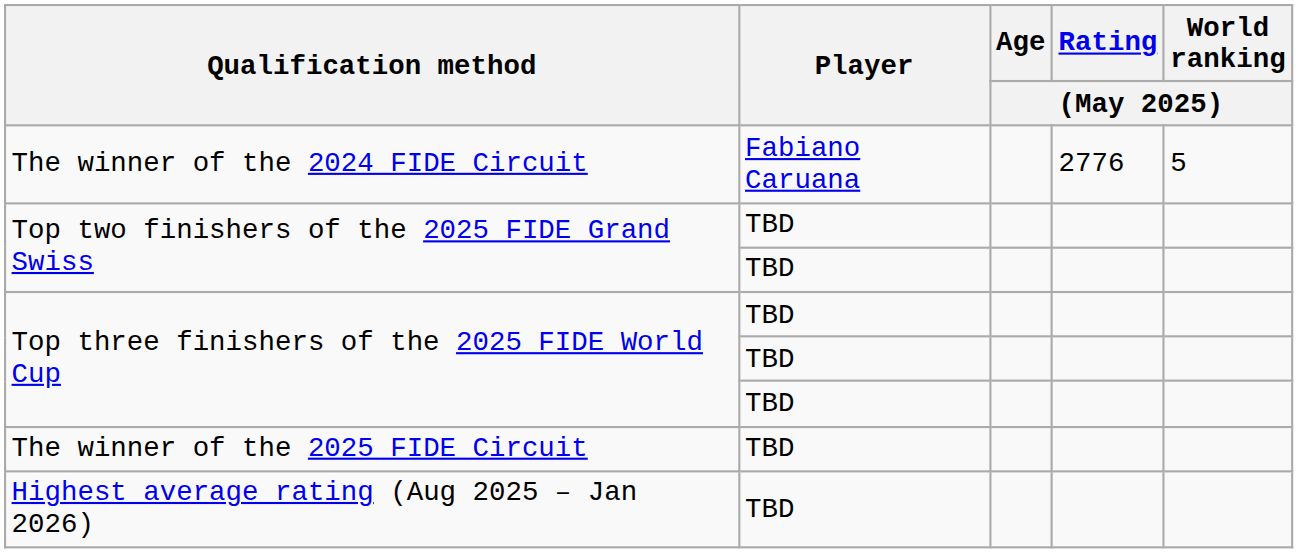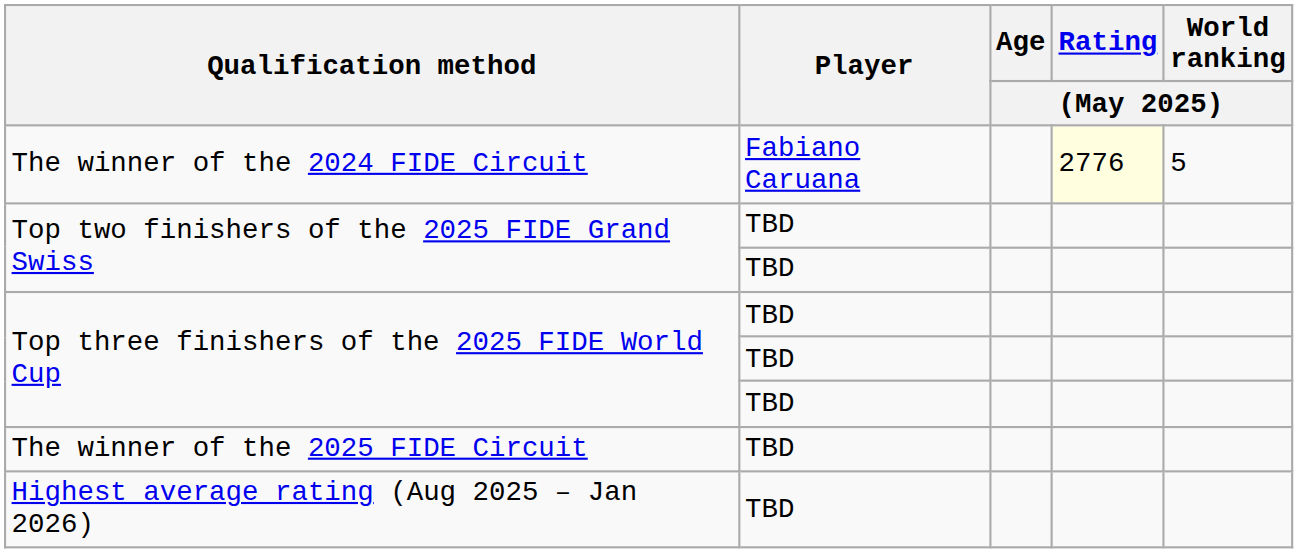(1091, 164) no background -> (1091, 164) lightyellow background
